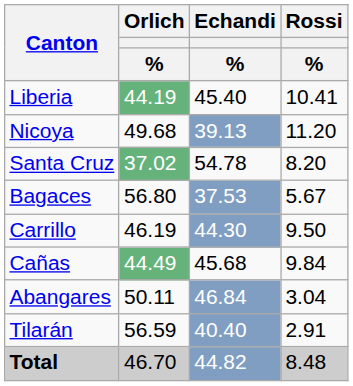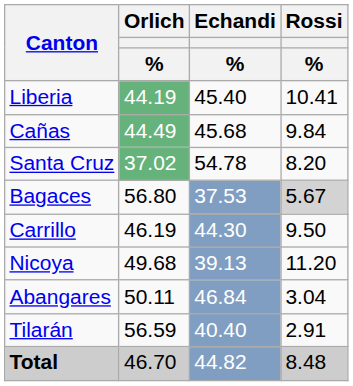rows swapped: (42, 130) <-> (40, 263)
(306, 196) no background -> (306, 196) lightgrey background
